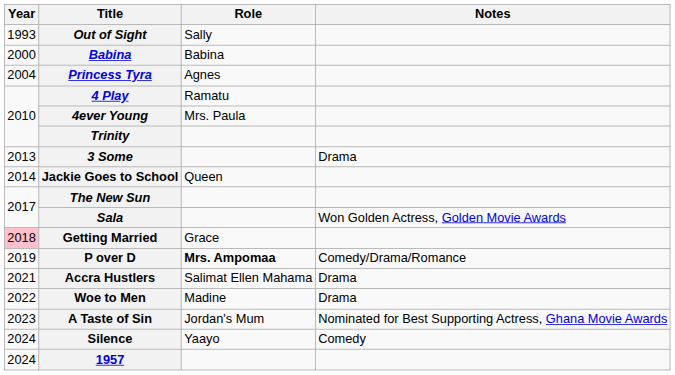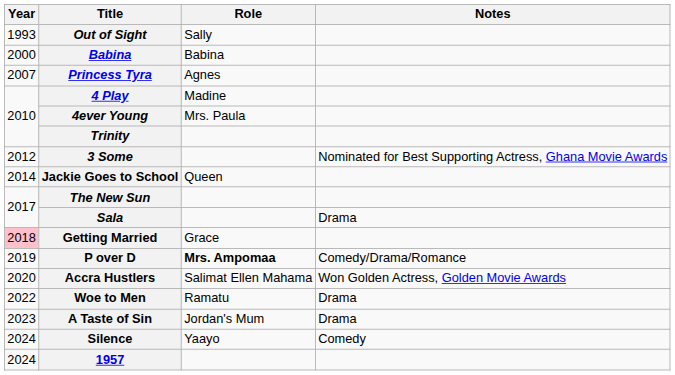(22, 75) 2004 -> (22, 75) 2007
(207, 95) Ramatu -> (205, 95) Madine
(22, 156) 2013 -> (22, 156) 2012
(337, 156) Drama -> (493, 156) Nominated for Best Supporting Actress, Ghana Movie Awards
(442, 217) Won Golden Actress, Golden Movie Awards -> (337, 217) Drama
(22, 278) 2021 -> (22, 278) 2020
(337, 278) Drama -> (442, 278) Won Golden Actress, Golden Movie Awards
(205, 298) Madine -> (207, 298) Ramatu
(493, 319) Nominated for Best Supporting Actress, Ghana Movie Awards -> (337, 319) Drama
